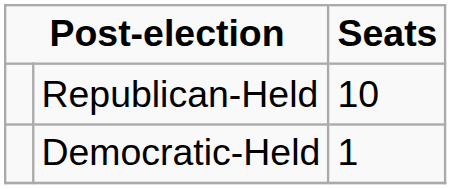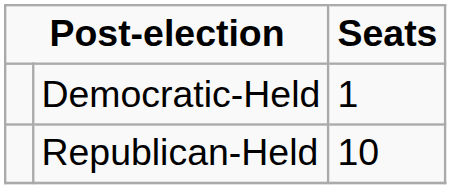rows swapped: (180, 93) <-> (181, 152)
